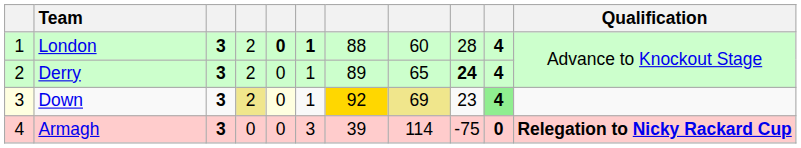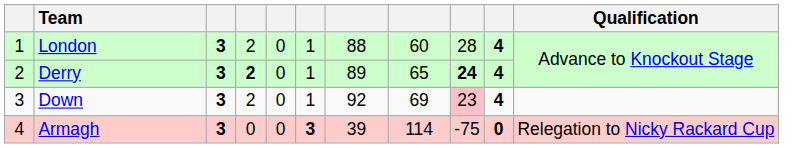(281, 45) bold -> (281, 45) normal
(310, 45) bold -> (310, 45) normal
(251, 73) normal -> (251, 73) bold
(19, 101) lightyellow background -> (19, 101) no background
(251, 101) khaki background -> (251, 101) no background
(281, 101) lightyellow background -> (281, 101) no background
(357, 101) gold background -> (357, 101) no background
(419, 101) khaki background -> (419, 101) no background
(467, 101) no background -> (467, 101) pink background
(499, 101) lightgreen background -> (499, 101) no background
(310, 128) normal -> (310, 128) bold
(655, 128) bold -> (646, 128) normal
